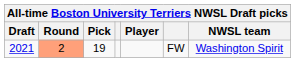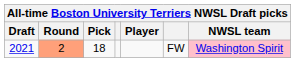(99, 48) 19 -> (99, 48) 18
(239, 48) no background -> (239, 48) pink background
